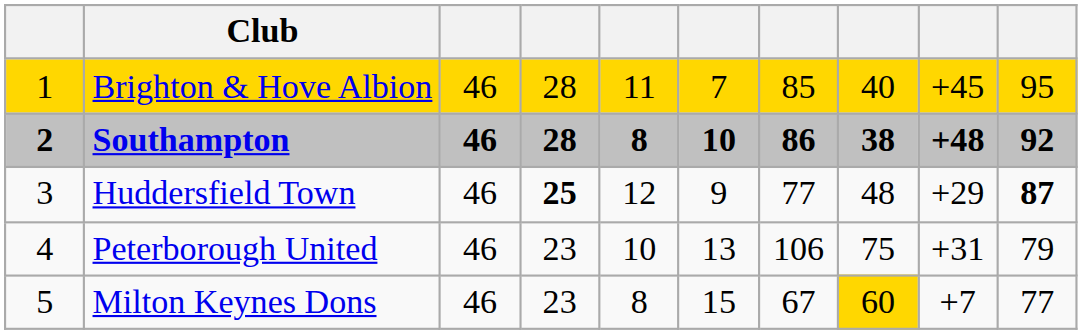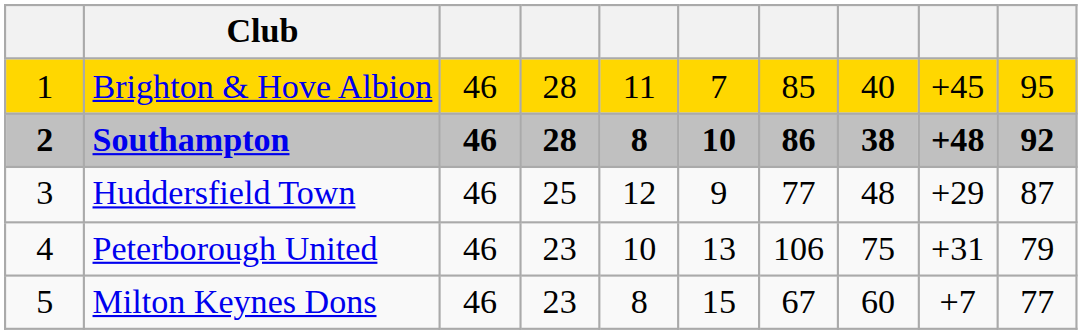(560, 193) bold -> (560, 193) normal
(1037, 193) bold -> (1037, 193) normal
(878, 301) gold background -> (878, 301) no background
